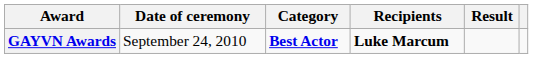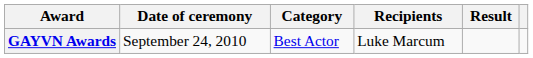(303, 41) bold -> (306, 41) normal
(401, 41) bold -> (401, 41) normal
